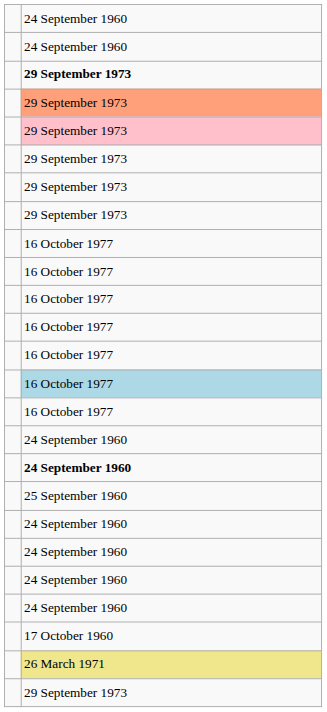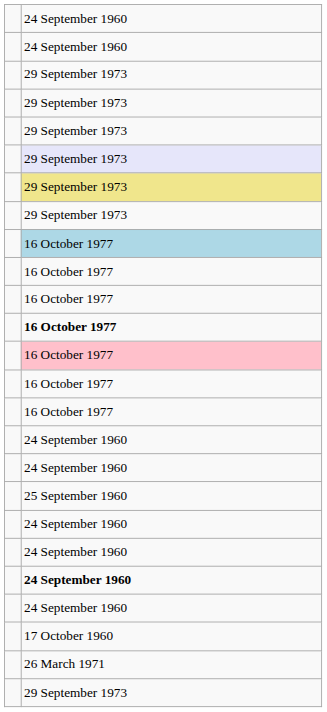(78, 74) bold -> (76, 74) normal
(76, 102) lightsalmon background -> (76, 102) no background
(76, 130) pink background -> (76, 130) no background
(76, 158) no background -> (76, 158) lavender background
(76, 186) no background -> (76, 186) khaki background
(69, 243) no background -> (69, 243) lightblue background
(69, 327) normal -> (70, 327) bold
(69, 355) no background -> (69, 355) pink background
(69, 383) lightblue background -> (69, 383) no background
(78, 467) bold -> (76, 467) normal
(76, 580) normal -> (78, 580) bold
(65, 664) khaki background -> (65, 664) no background
